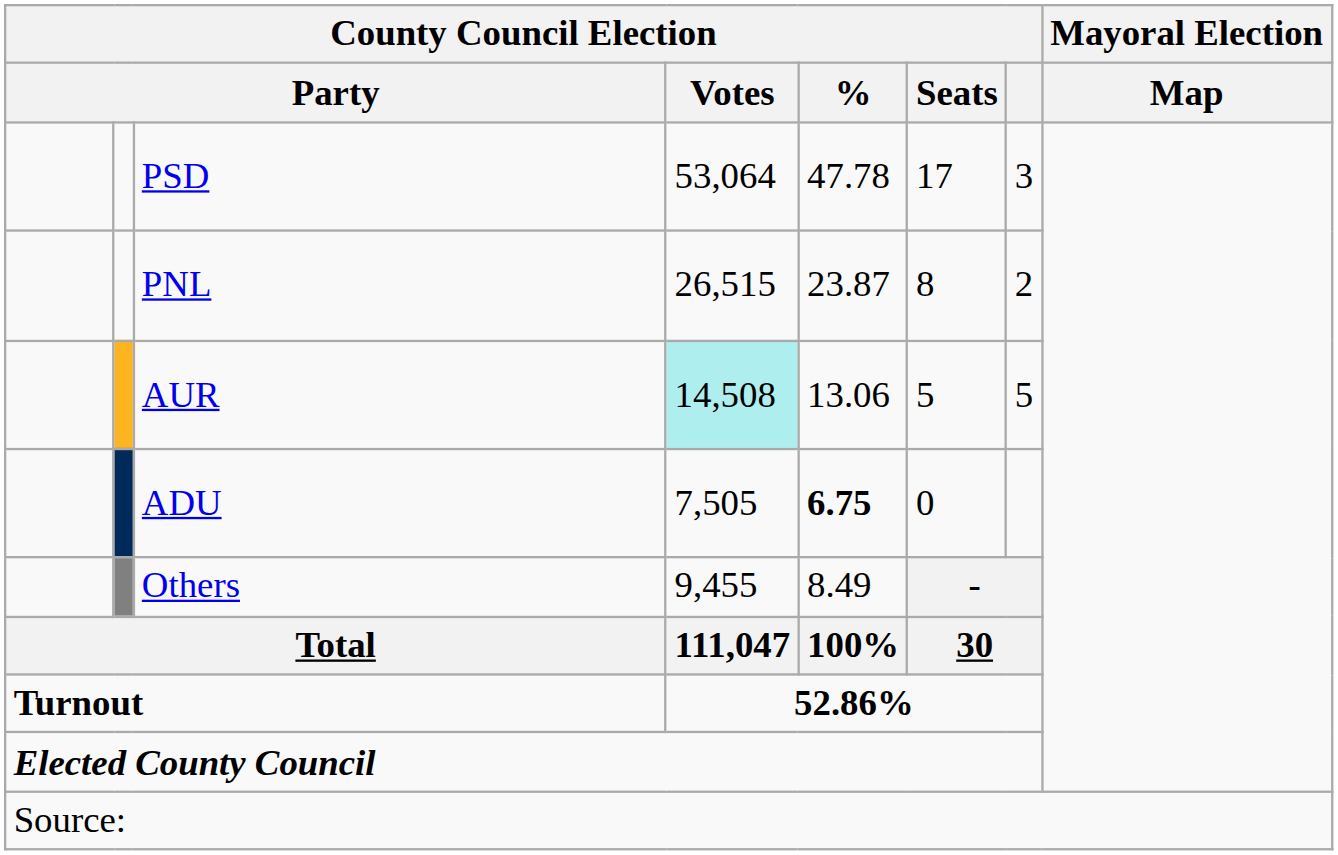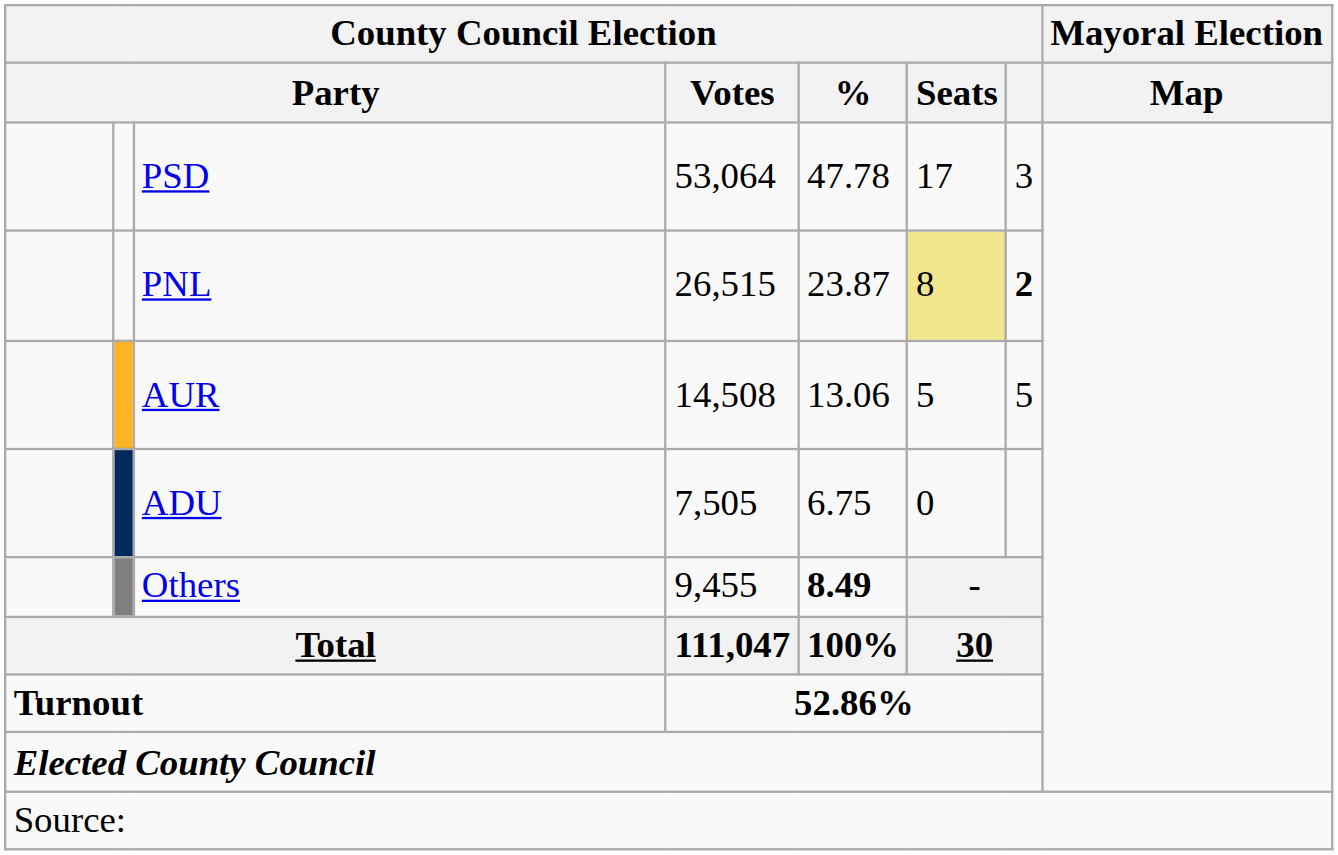(925, 284) no background -> (925, 284) khaki background
(1024, 284) normal -> (1024, 284) bold
(725, 393) paleturquoise background -> (725, 393) no background
(839, 502) bold -> (839, 502) normal
(839, 586) normal -> (839, 586) bold
